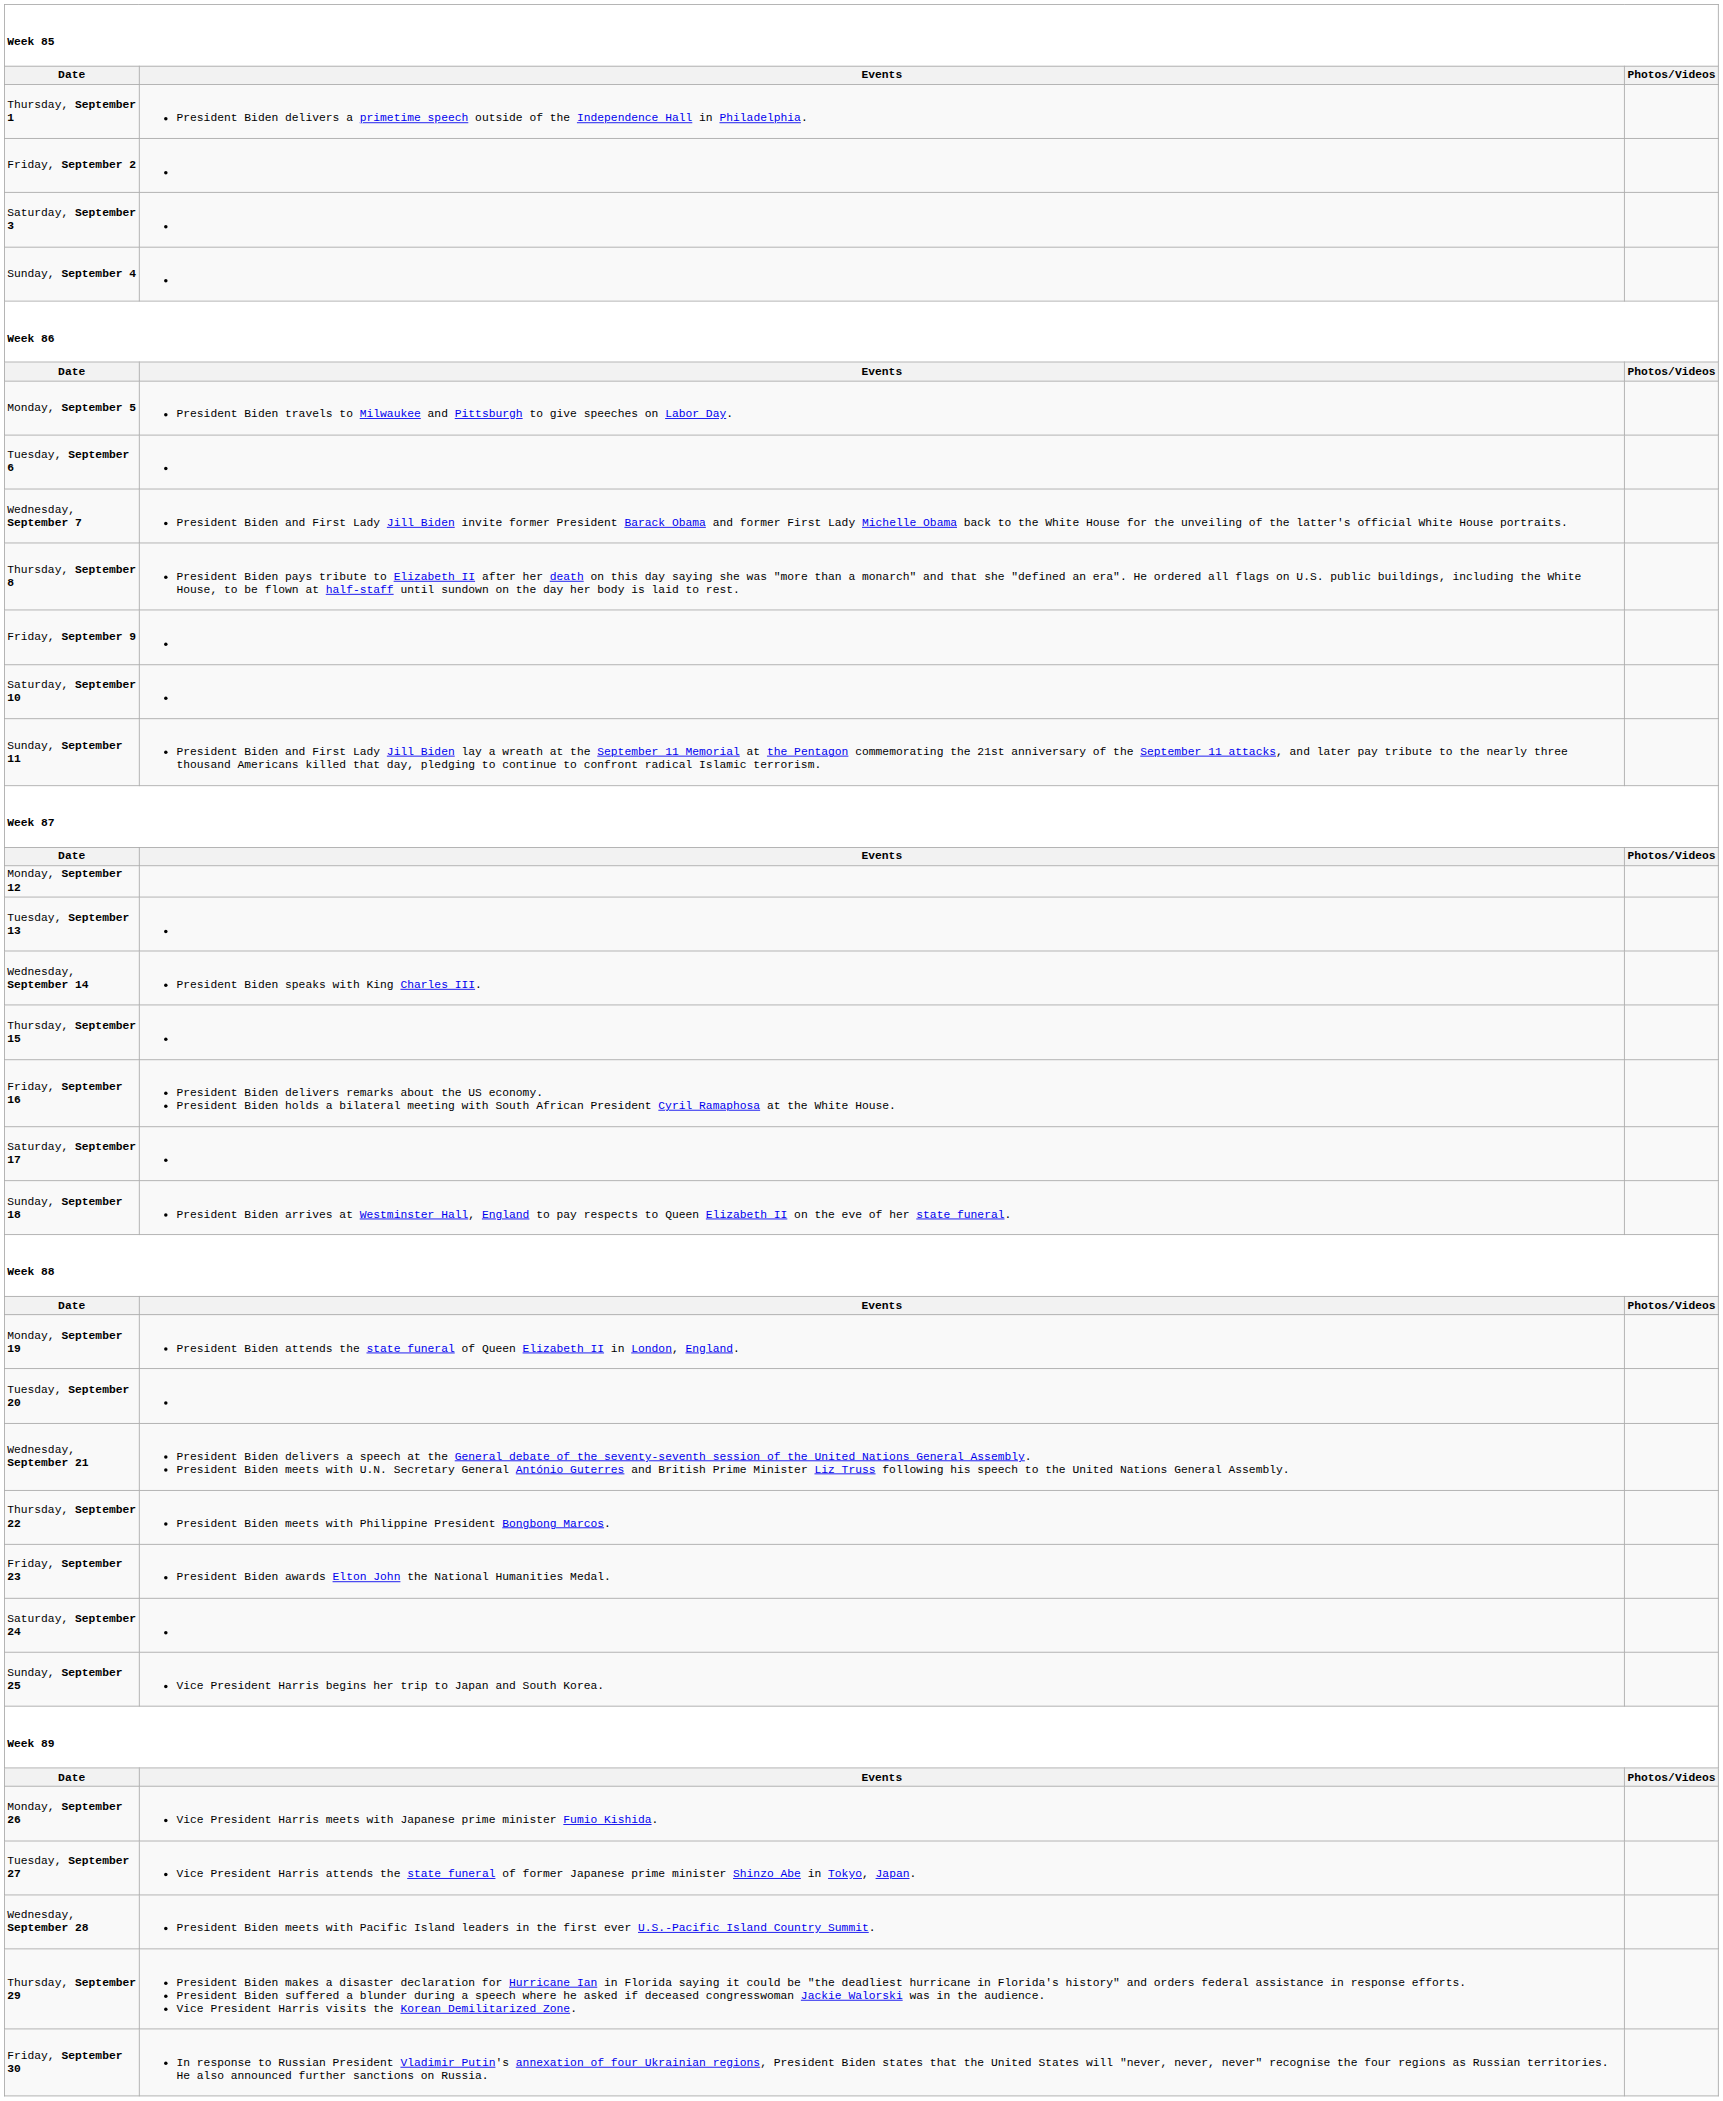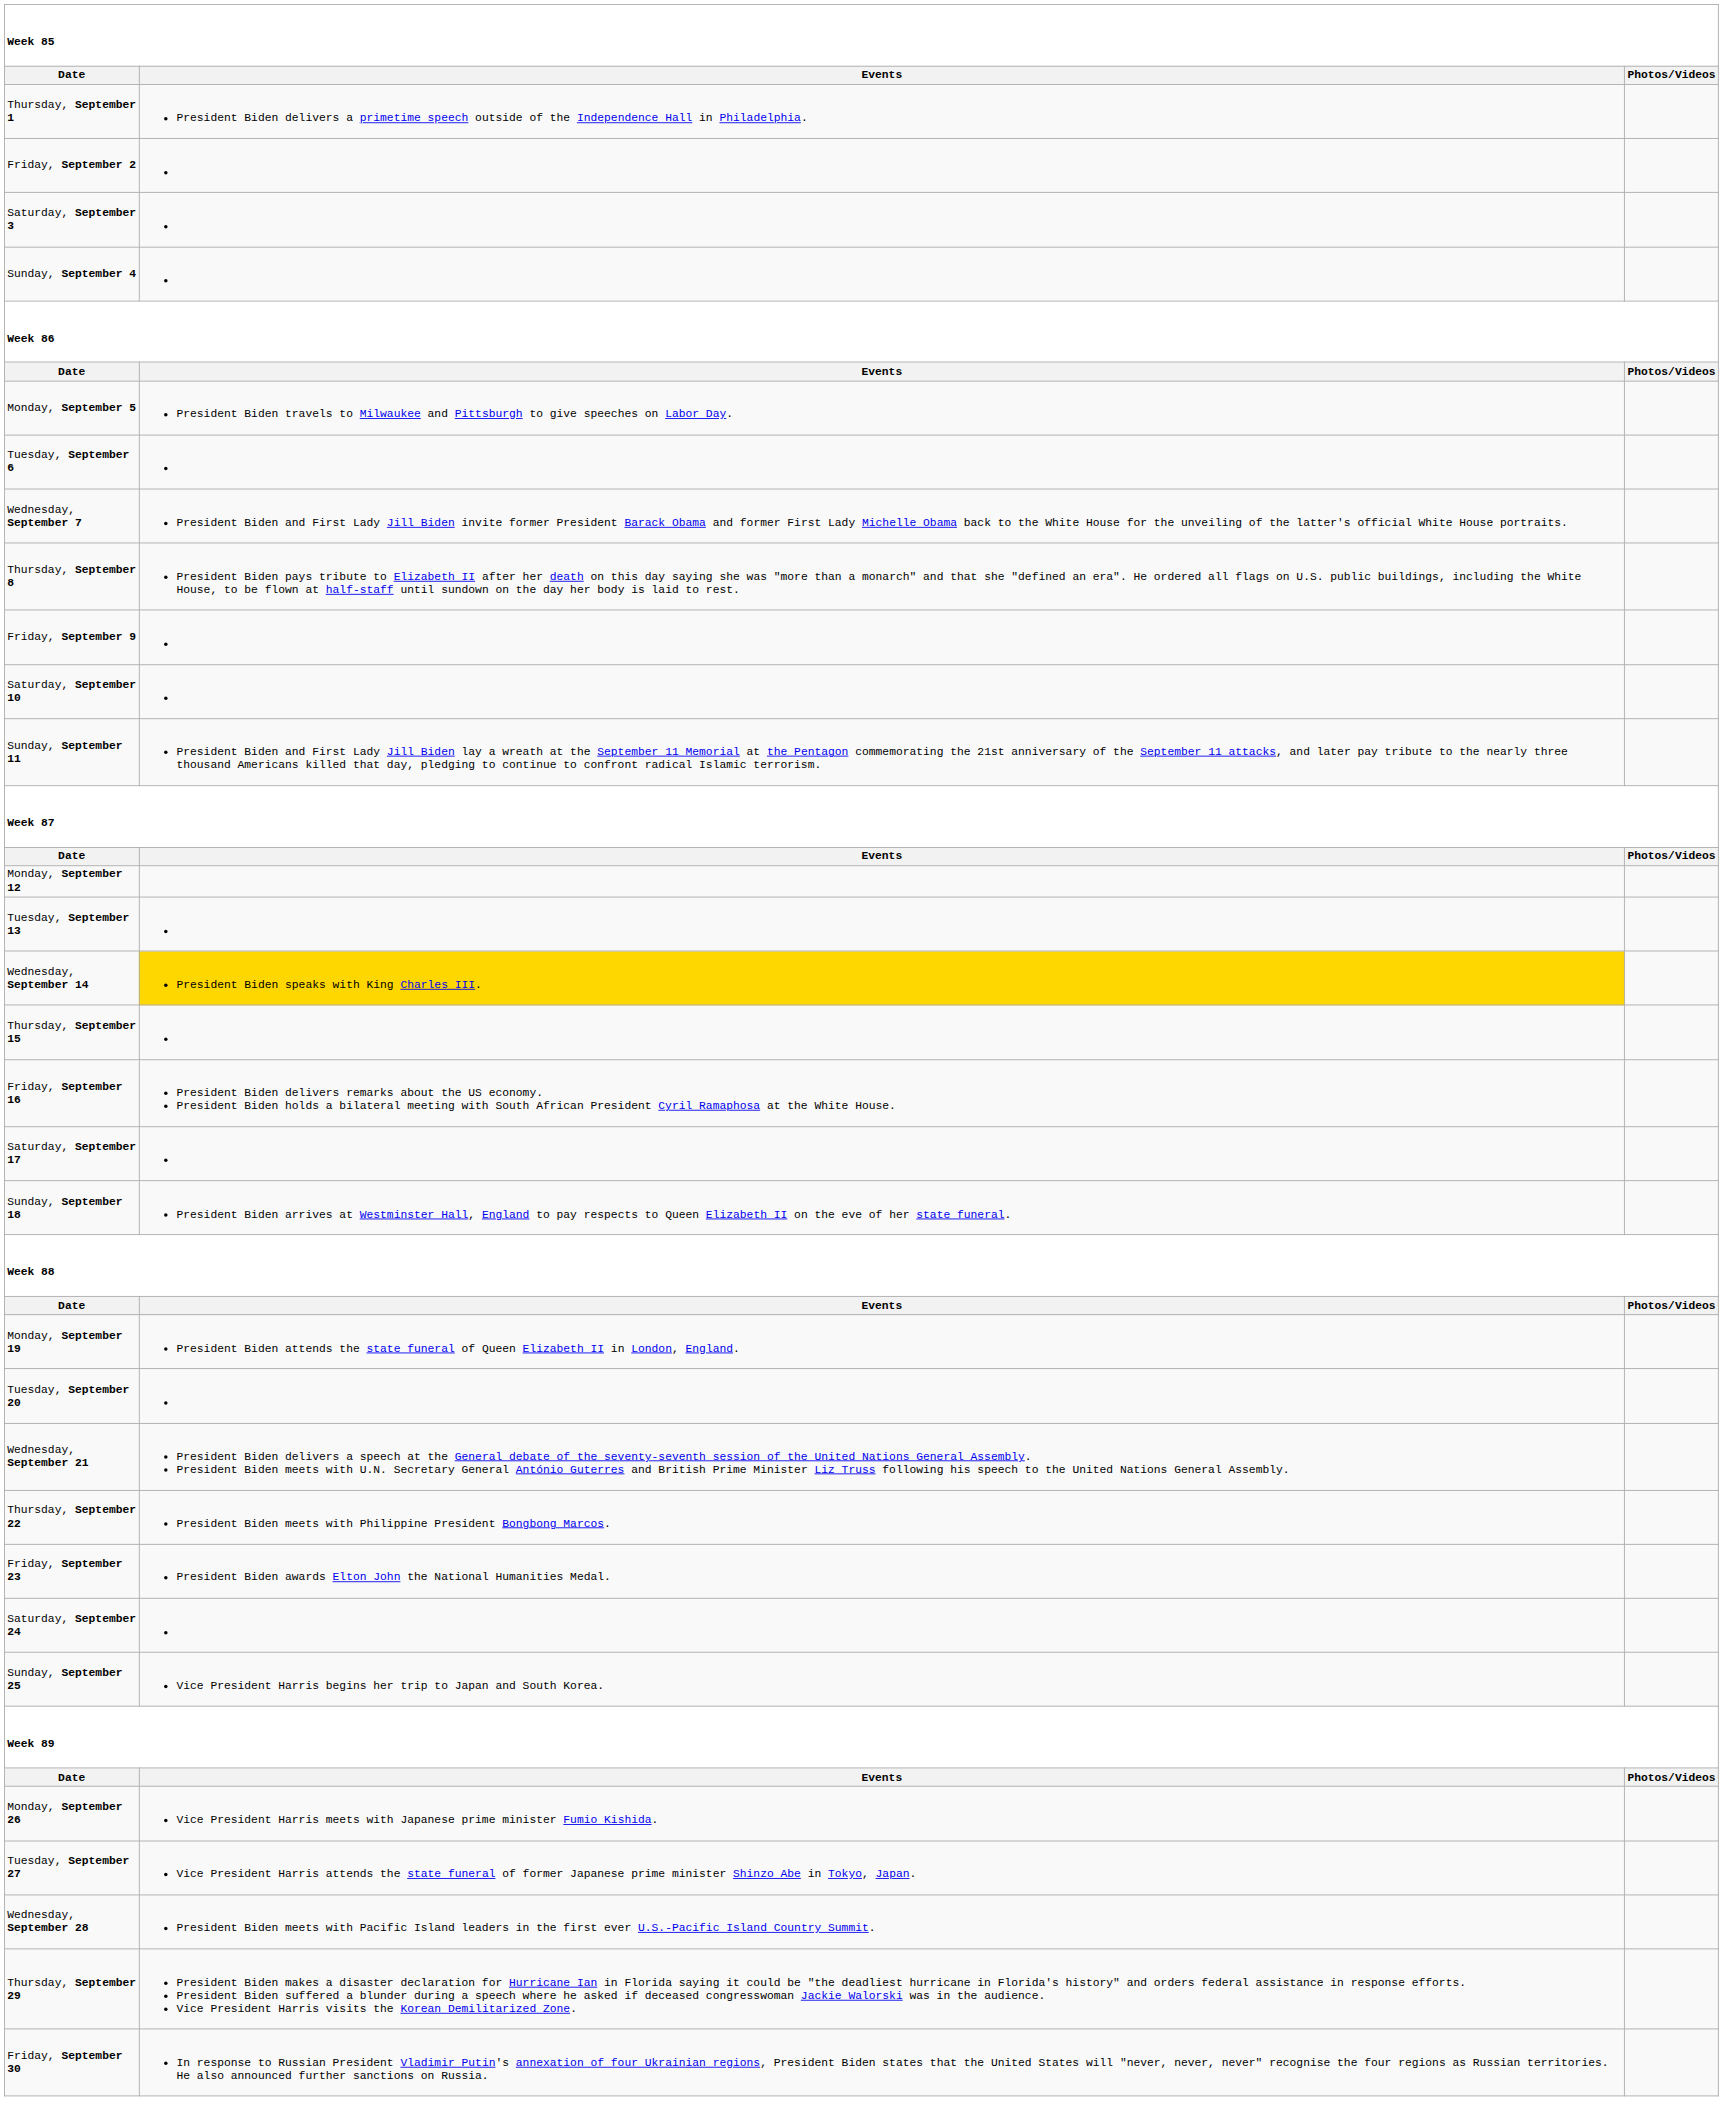(882, 985) no background -> (882, 985) gold background
